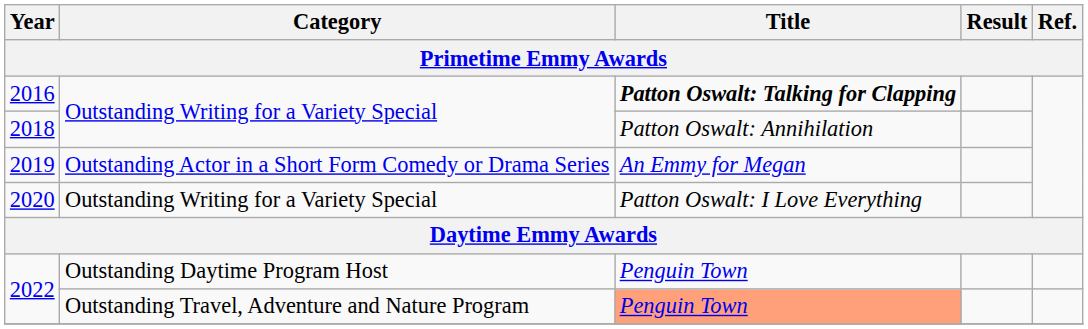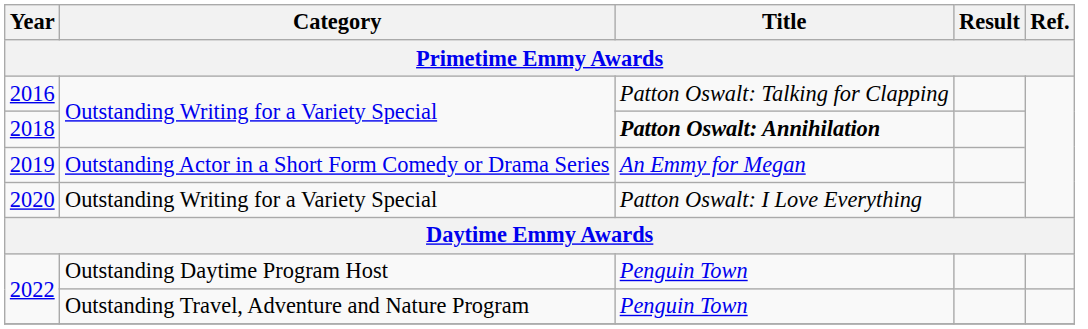(788, 93) bold -> (784, 93) normal
(746, 128) normal -> (750, 128) bold
(684, 306) lightsalmon background -> (684, 306) no background
